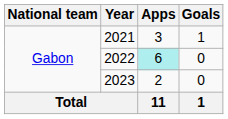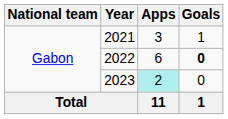(158, 59) paleturquoise background -> (158, 59) no background
(201, 59) normal -> (201, 59) bold
(158, 80) no background -> (158, 80) paleturquoise background
